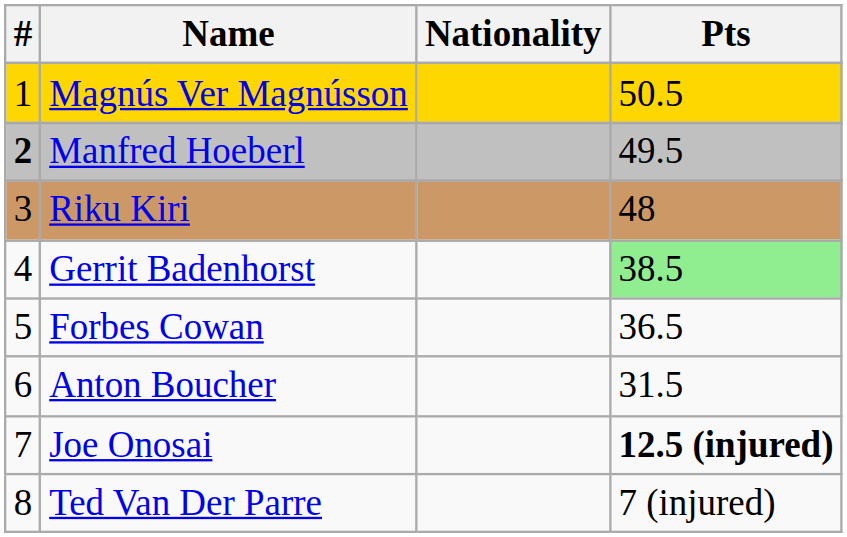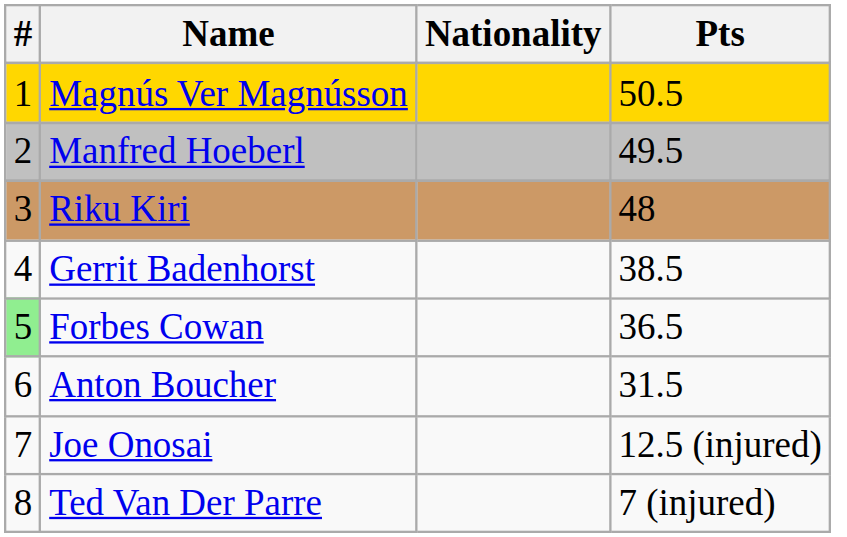(23, 151) bold -> (23, 151) normal
(651, 268) lightgreen background -> (651, 268) no background
(23, 326) no background -> (23, 326) lightgreen background
(726, 444) bold -> (720, 444) normal
